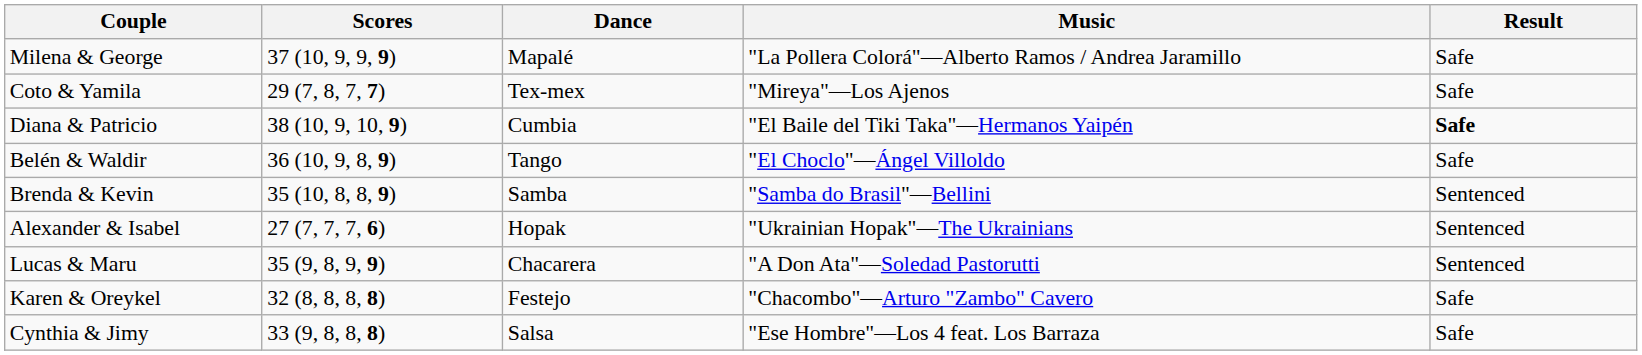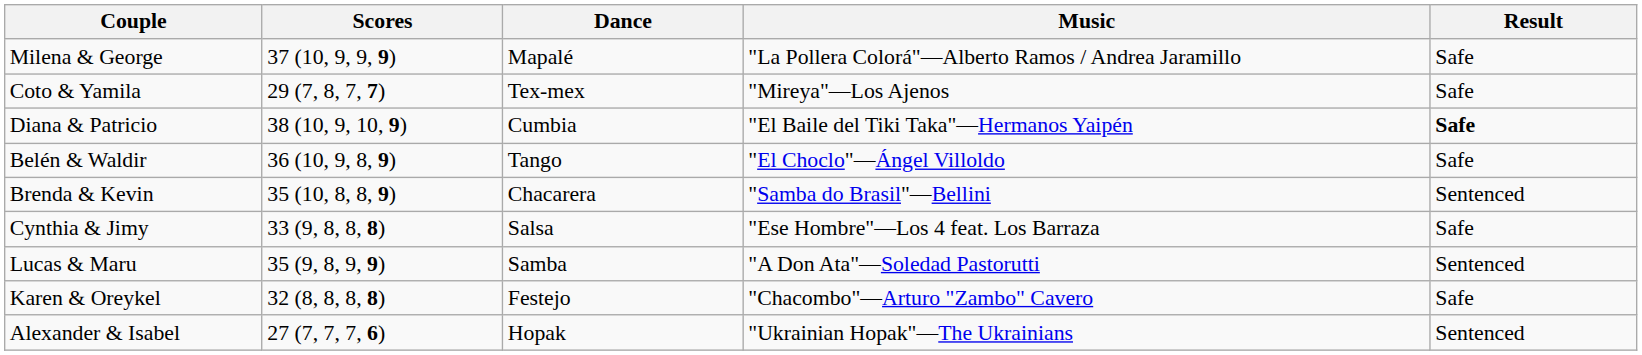(537, 194) Samba -> (552, 194) Chacarera
rows swapped: (95, 228) <-> (79, 332)
(552, 263) Chacarera -> (537, 263) Samba
